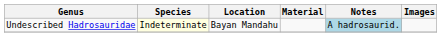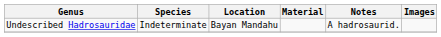(173, 25) lightyellow background -> (173, 25) no background
(364, 25) lightblue background -> (364, 25) no background
